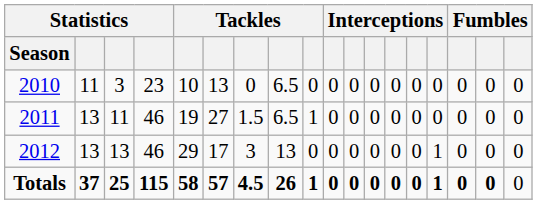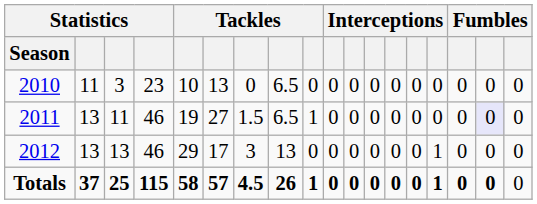(490, 118) no background -> (490, 118) lavender background
